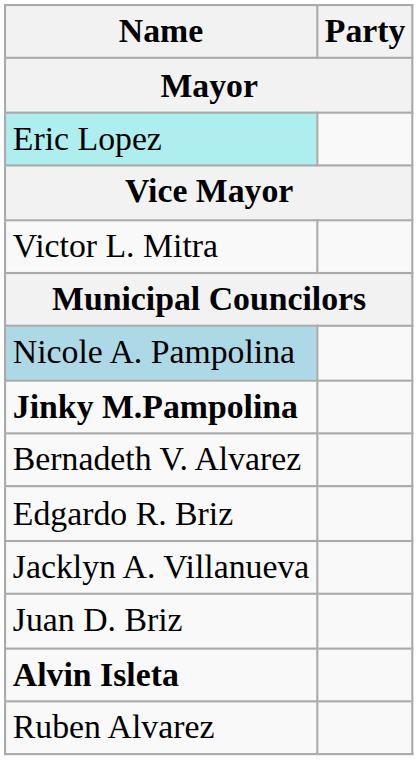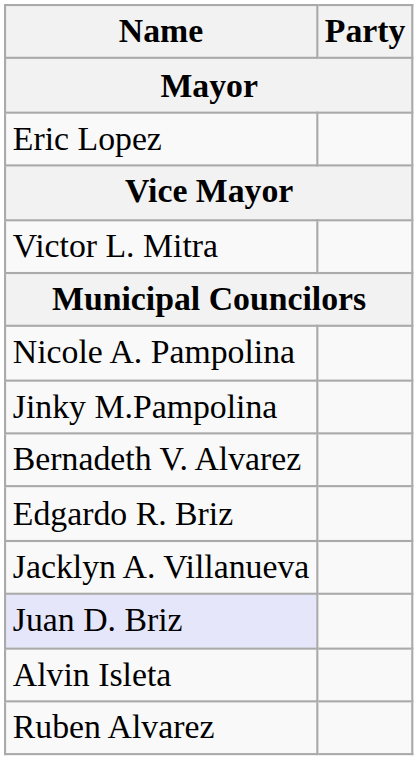(87, 138) paleturquoise background -> (87, 138) no background
(154, 352) lightblue background -> (154, 352) no background
(155, 406) bold -> (145, 406) normal
(98, 620) no background -> (98, 620) lavender background
(96, 673) bold -> (92, 673) normal
